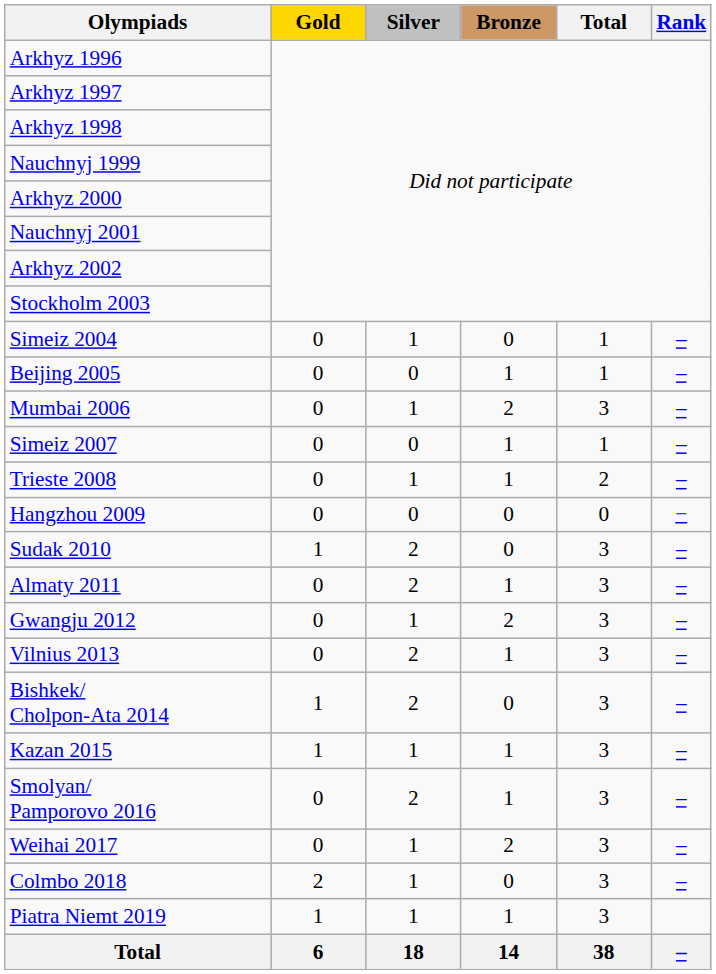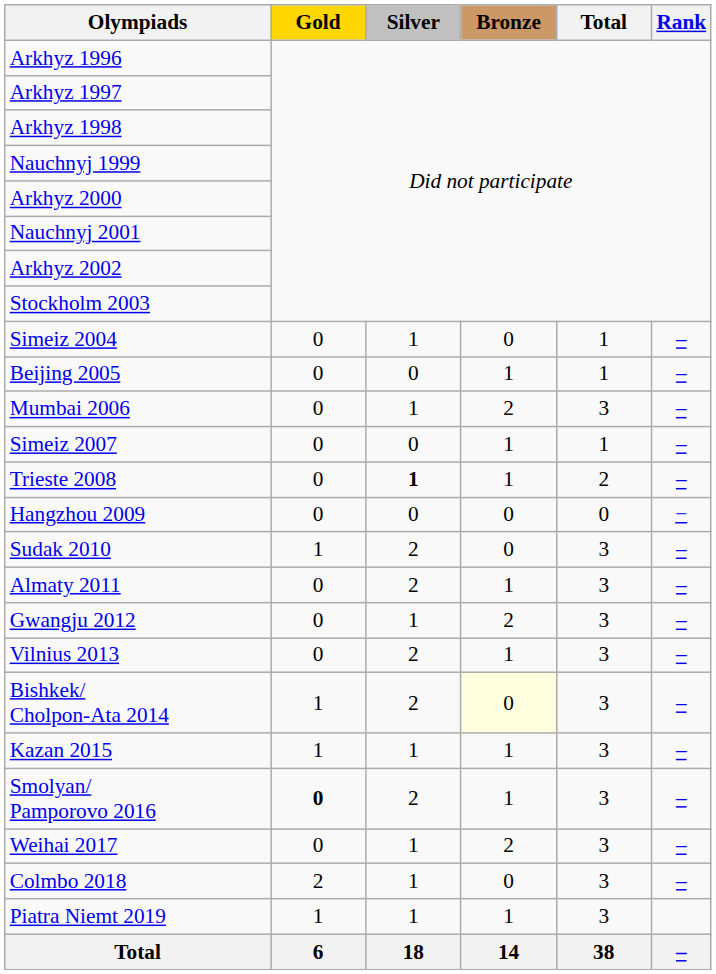(413, 479) normal -> (413, 479) bold
(509, 702) no background -> (509, 702) lightyellow background
(318, 798) normal -> (318, 798) bold
